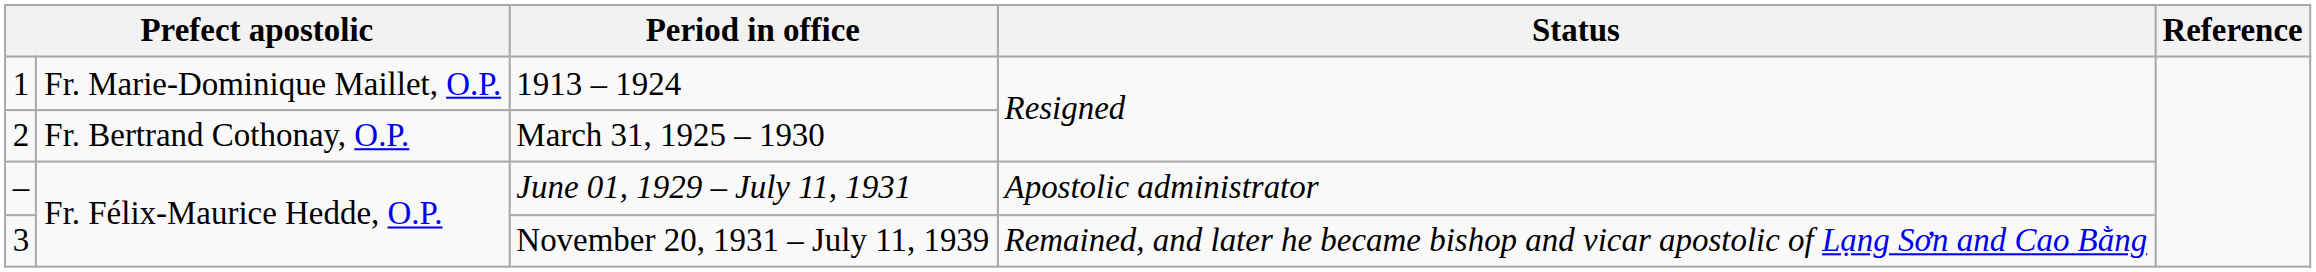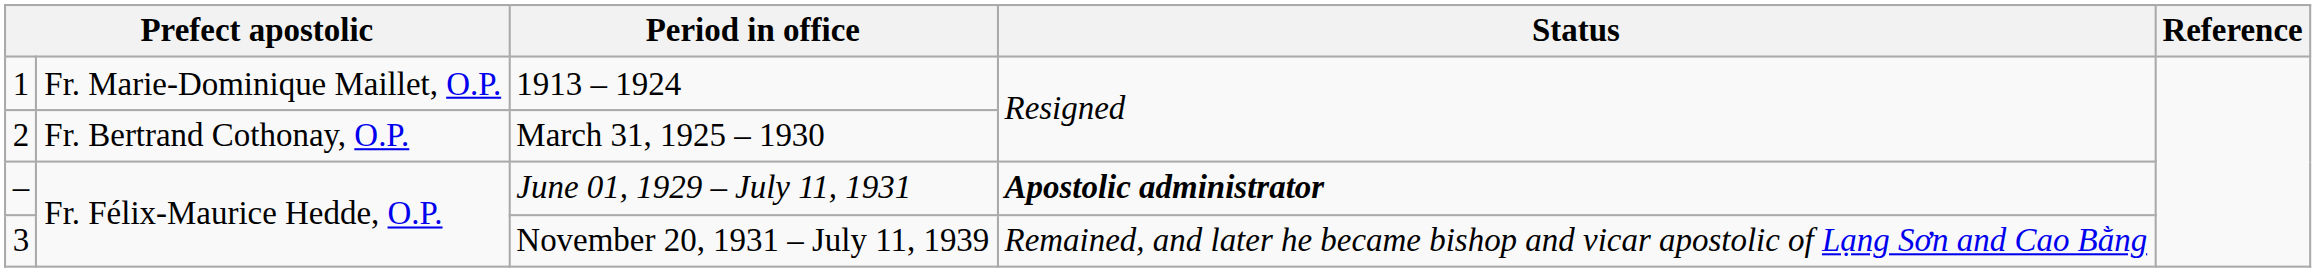(1162, 187) normal -> (1164, 187) bold
